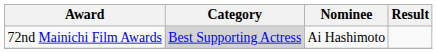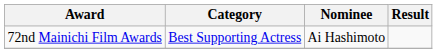(235, 37) lightgrey background -> (235, 37) no background
